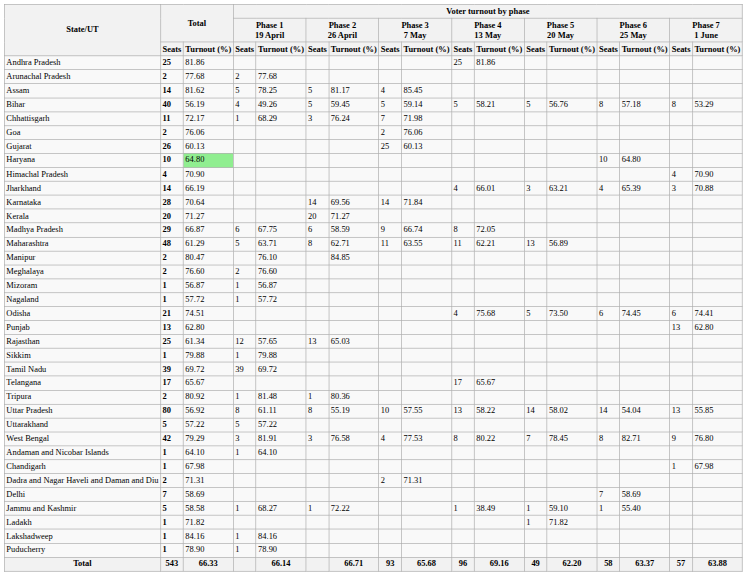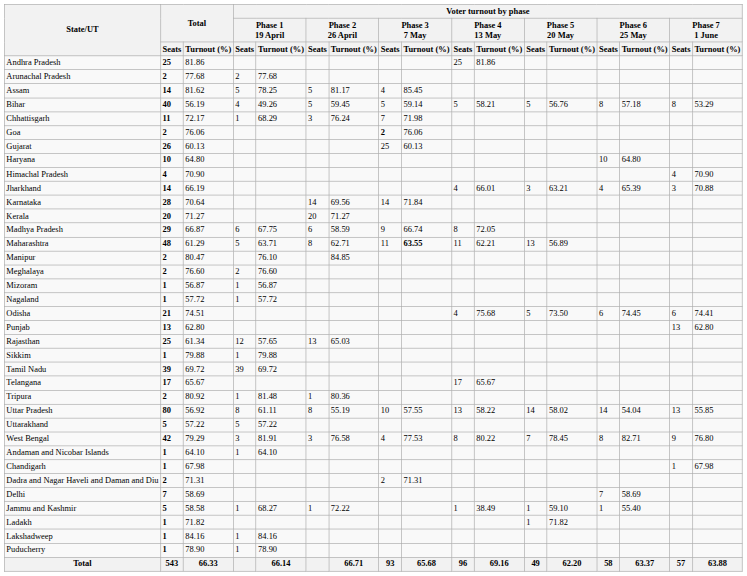(383, 132) normal -> (383, 132) bold
(195, 160) lightgreen background -> (195, 160) no background
(413, 243) normal -> (413, 243) bold
